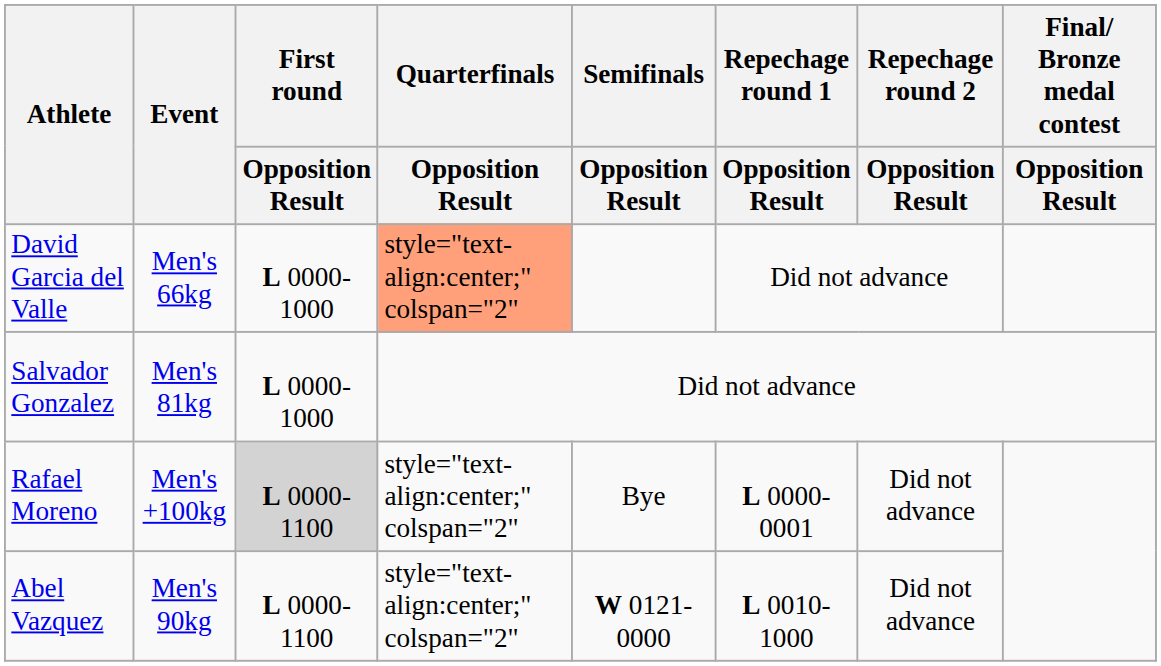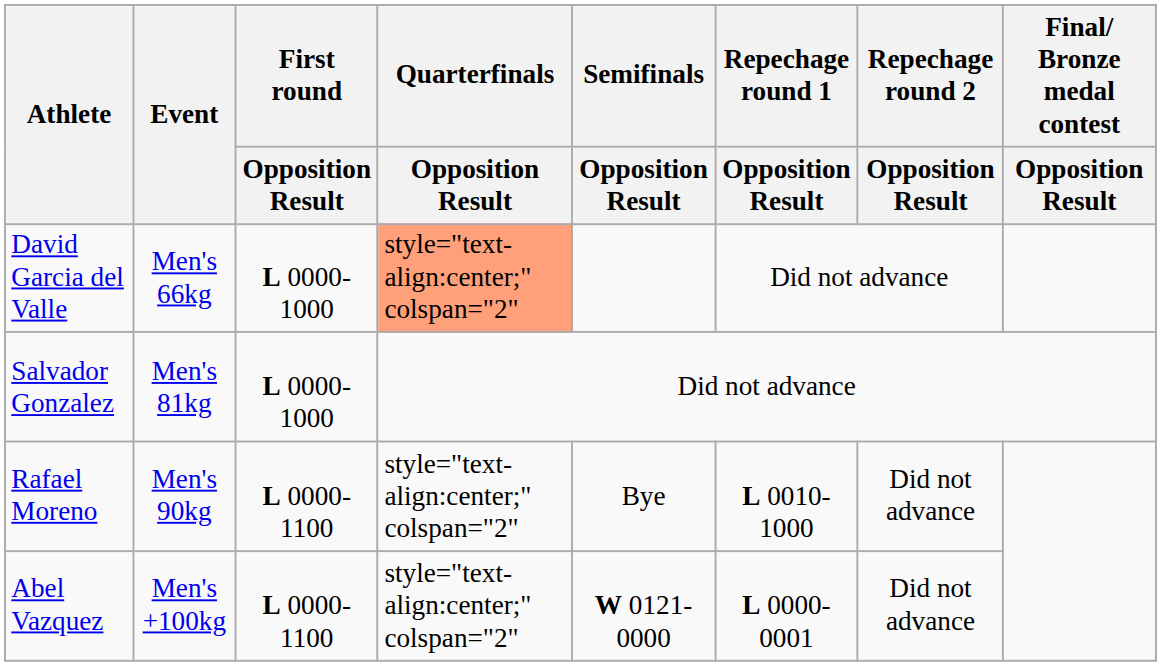(184, 496) Men's +100kg -> (184, 496) Men's 90kg
(307, 512) lightgrey background -> (307, 512) no background
(786, 512) L 0000-0001 -> (786, 512) L 0010-1000
(184, 605) Men's 90kg -> (184, 605) Men's +100kg
(786, 621) L 0010-1000 -> (786, 621) L 0000-0001
